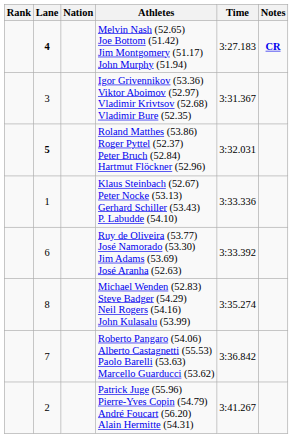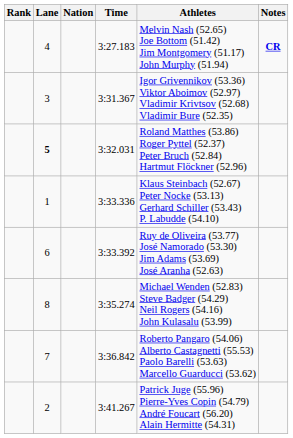columns swapped: (156, 12) <-> (237, 12)
(47, 46) bold -> (47, 46) normal
